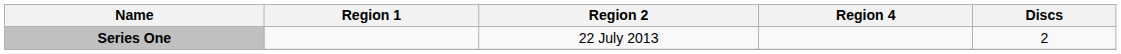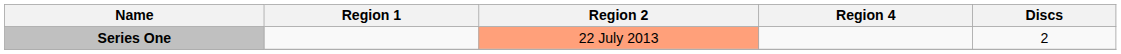(619, 37) no background -> (619, 37) lightsalmon background
